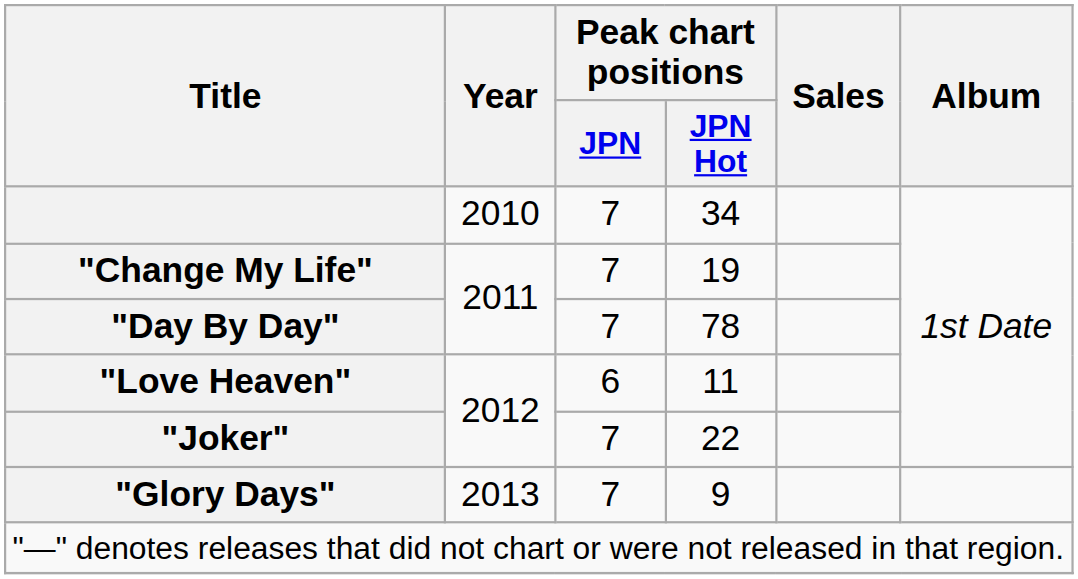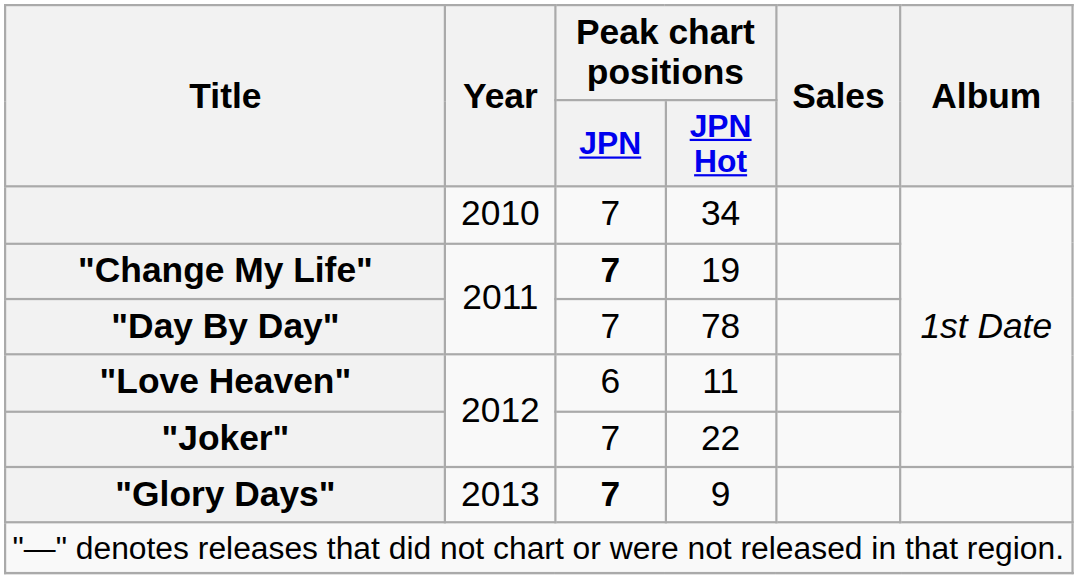(610, 270) normal -> (610, 270) bold
(610, 494) normal -> (610, 494) bold
